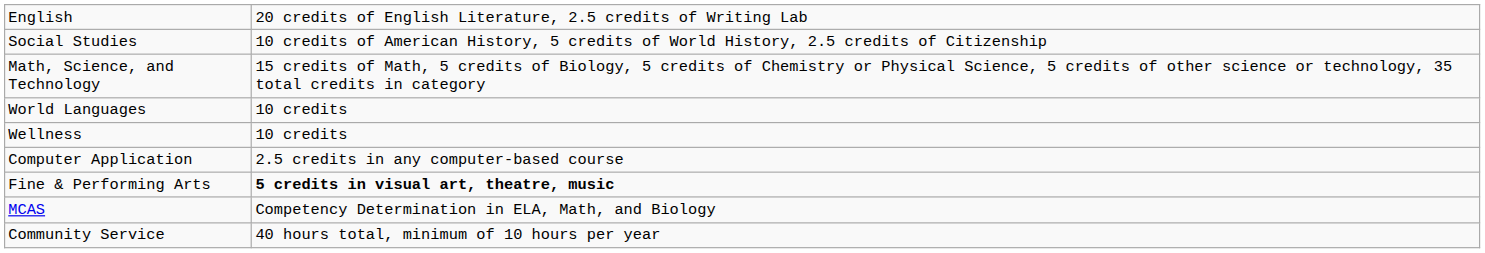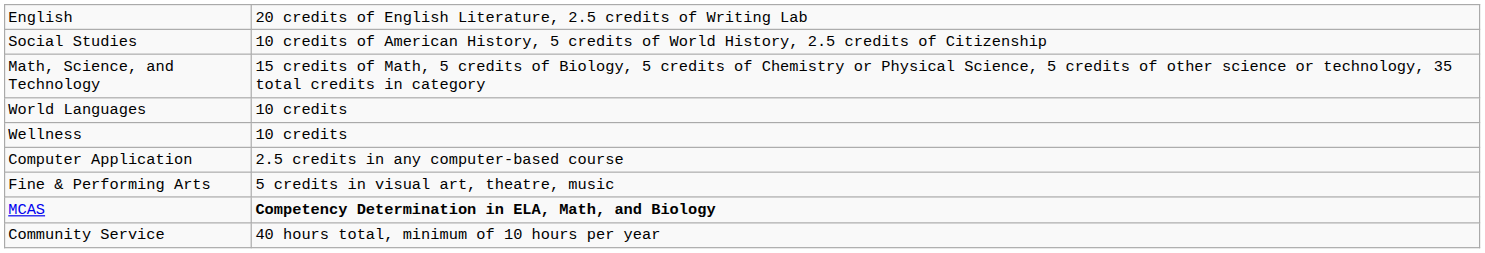(435, 185) bold -> (435, 185) normal
(486, 210) normal -> (486, 210) bold
